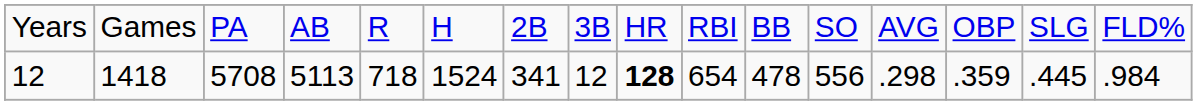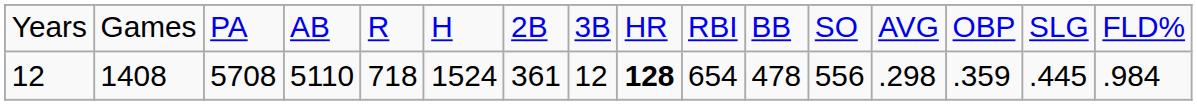(134, 75) 1418 -> (134, 75) 1408
(322, 75) 5113 -> (322, 75) 5110
(536, 75) 341 -> (536, 75) 361
